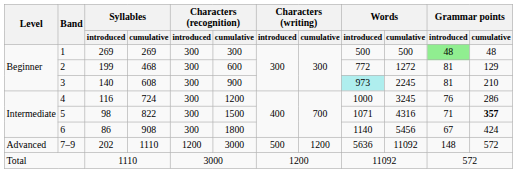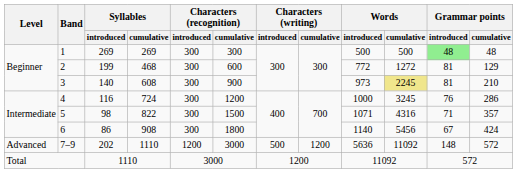(363, 83) paleturquoise background -> (363, 83) no background
(406, 83) no background -> (406, 83) khaki background
(491, 114) bold -> (491, 114) normal
